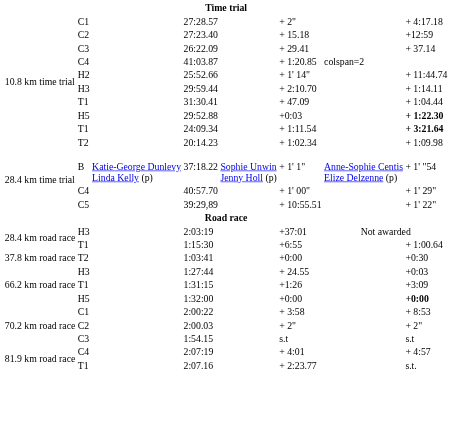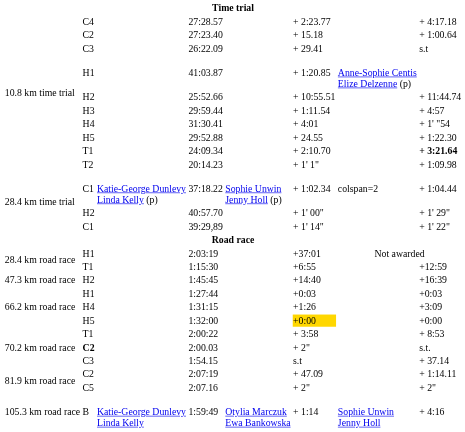(83, 21) C1 -> (88, 21) C4
(288, 21) + 2" -> (312, 21) + 2:23.77
(419, 35) +12:59 -> (438, 35) + 1:00.64
(420, 48) + 37.14 -> (424, 48) s.t
(83, 62) C4 -> (89, 73) H1
(344, 62) colspan=2 -> (377, 78) Anne-Sophie Centis Elize Delzenne (p)
(295, 75) + 1' 14" -> (314, 97) + 10:55.51
(298, 89) + 2:10.70 -> (312, 110) + 1:11.54
(424, 89) + 1:14.11 -> (432, 110) + 4:57
(83, 102) T1 -> (89, 124) H4
(294, 102) + 47.09 -> (306, 124) + 4:01
(424, 102) + 1:04.44 -> (435, 124) + 1' "54
(291, 115) +0:03 -> (308, 137) + 24.55
(424, 115) bold -> (438, 137) normal
(298, 129) + 1:11.54 -> (312, 151) + 2:10.70
(298, 142) + 1:02.34 -> (306, 164) + 1' 1"
(81, 167) B -> (88, 189) C1
(292, 167) + 1' 1" -> (312, 189) + 1:02.34
(363, 172) Anne-Sophie Centis Elize Delzenne (p) -> (358, 189) colspan=2
(421, 167) + 1' "54 -> (438, 189) + 1:04.44
(83, 191) C4 -> (89, 213) H2
(83, 204) C5 -> (88, 226) C1
(300, 204) + 10:55.51 -> (308, 226) + 1' 14"
(84, 231) H3 -> (89, 253) H1
(424, 245) + 1:00.64 -> (433, 267) +12:59
- row: (198, 258)
+ row: (203, 280)
(84, 272) H3 -> (89, 293) H1
(294, 272) + 24.55 -> (304, 293) +0:03
(83, 285) T1 -> (89, 307) H4
(291, 298) no background -> (304, 320) gold background
(417, 298) bold -> (431, 320) normal
(83, 312) C1 -> (88, 334) T1
(83, 325) normal -> (89, 347) bold
(414, 325) + 2" -> (425, 347) s.t.
(410, 339) s.t -> (434, 361) + 37.14
(83, 352) C4 -> (88, 374) C2
(292, 352) + 4:01 -> (308, 374) + 47.09
(418, 352) + 4:57 -> (438, 374) + 1:14.11
(83, 365) T1 -> (88, 387) C5
(298, 365) + 2:23.77 -> (301, 387) + 2"
(411, 365) s.t. -> (428, 387) + 2"
+ row: (203, 412)
